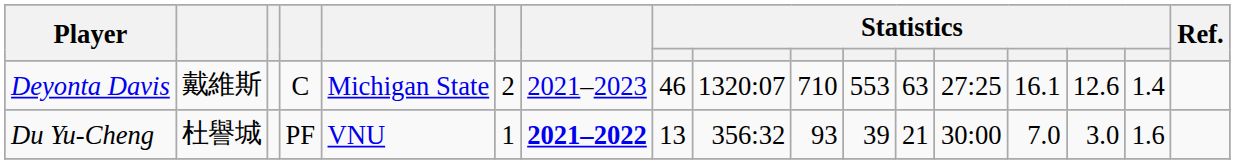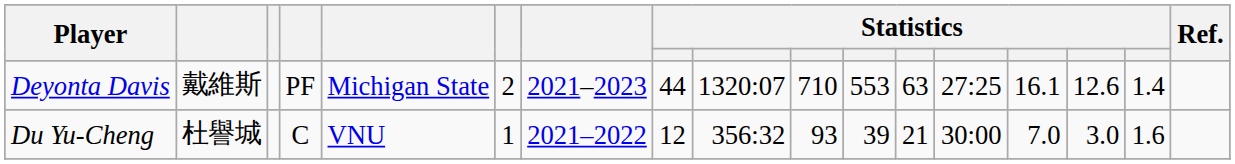(300, 85) C -> (300, 85) PF
(672, 85) 46 -> (672, 85) 44
(300, 134) PF -> (300, 134) C
(587, 134) bold -> (587, 134) normal
(672, 134) 13 -> (672, 134) 12
